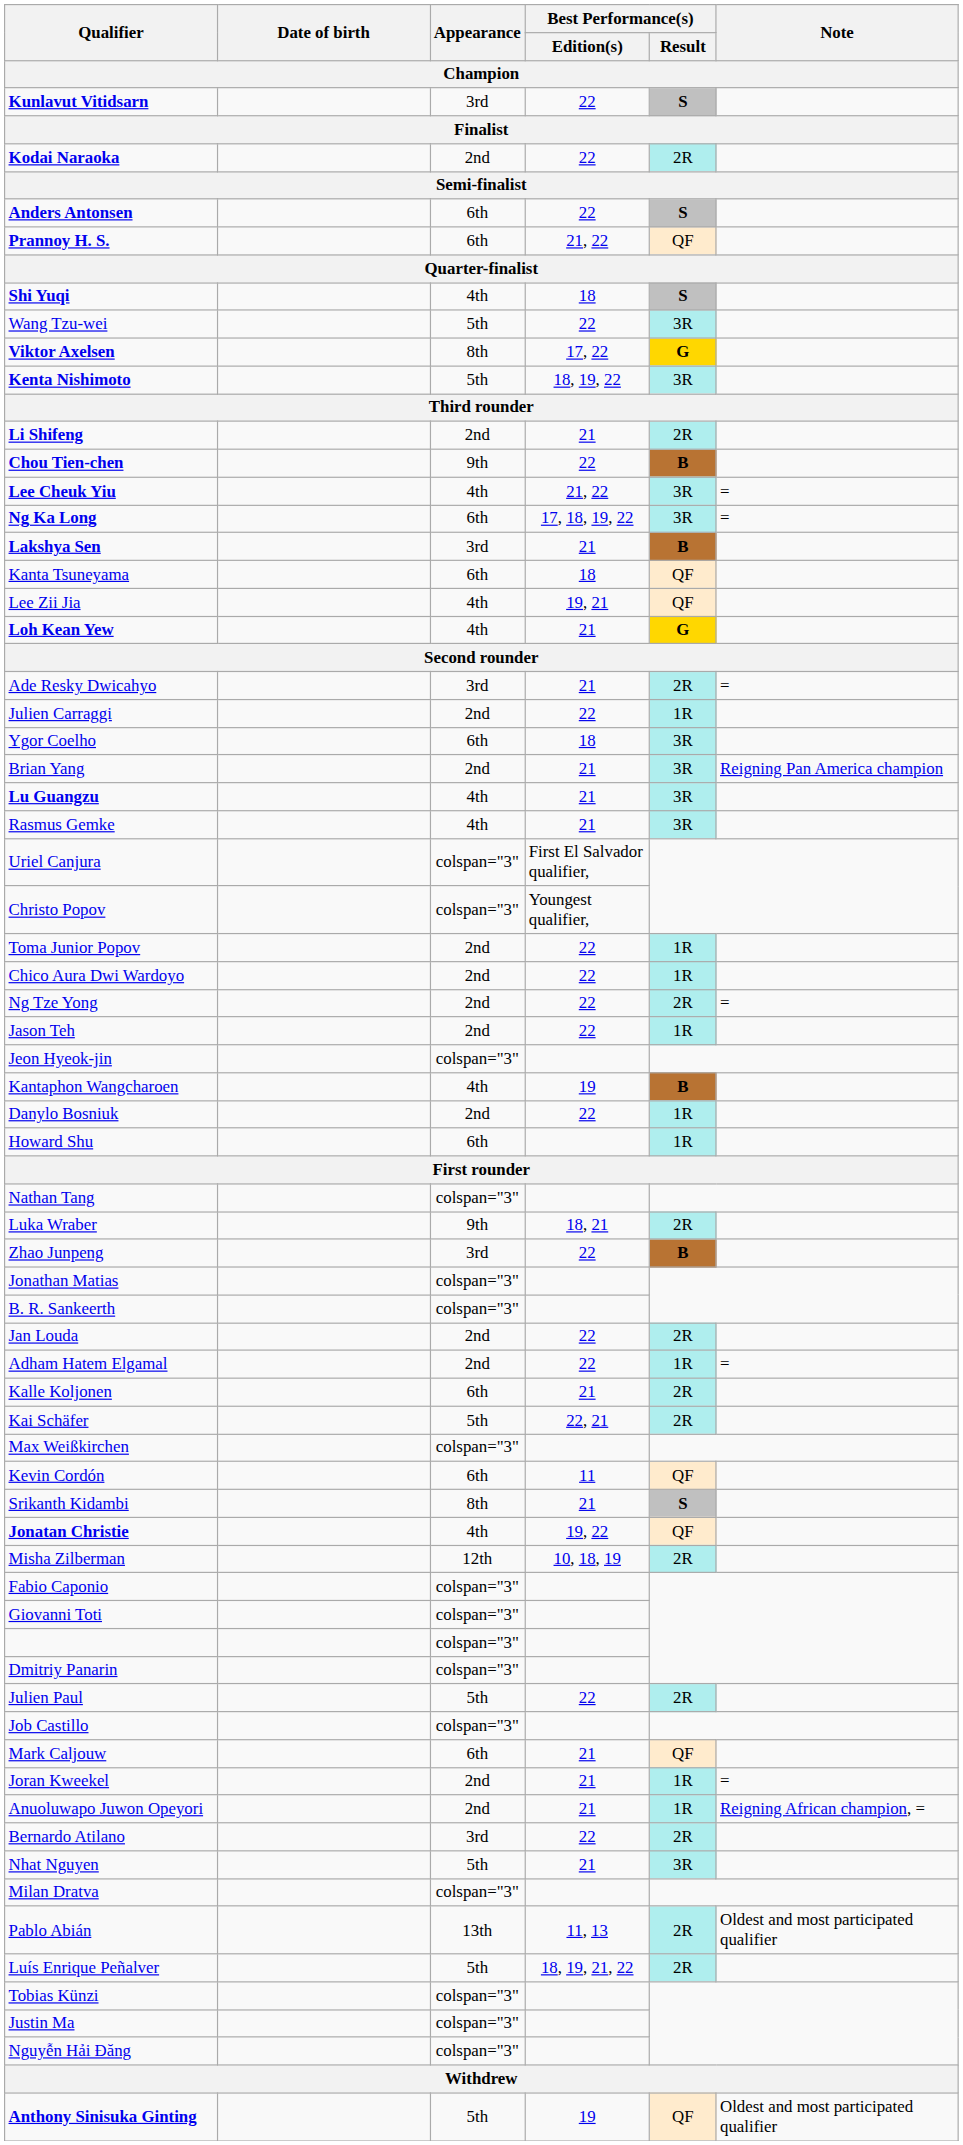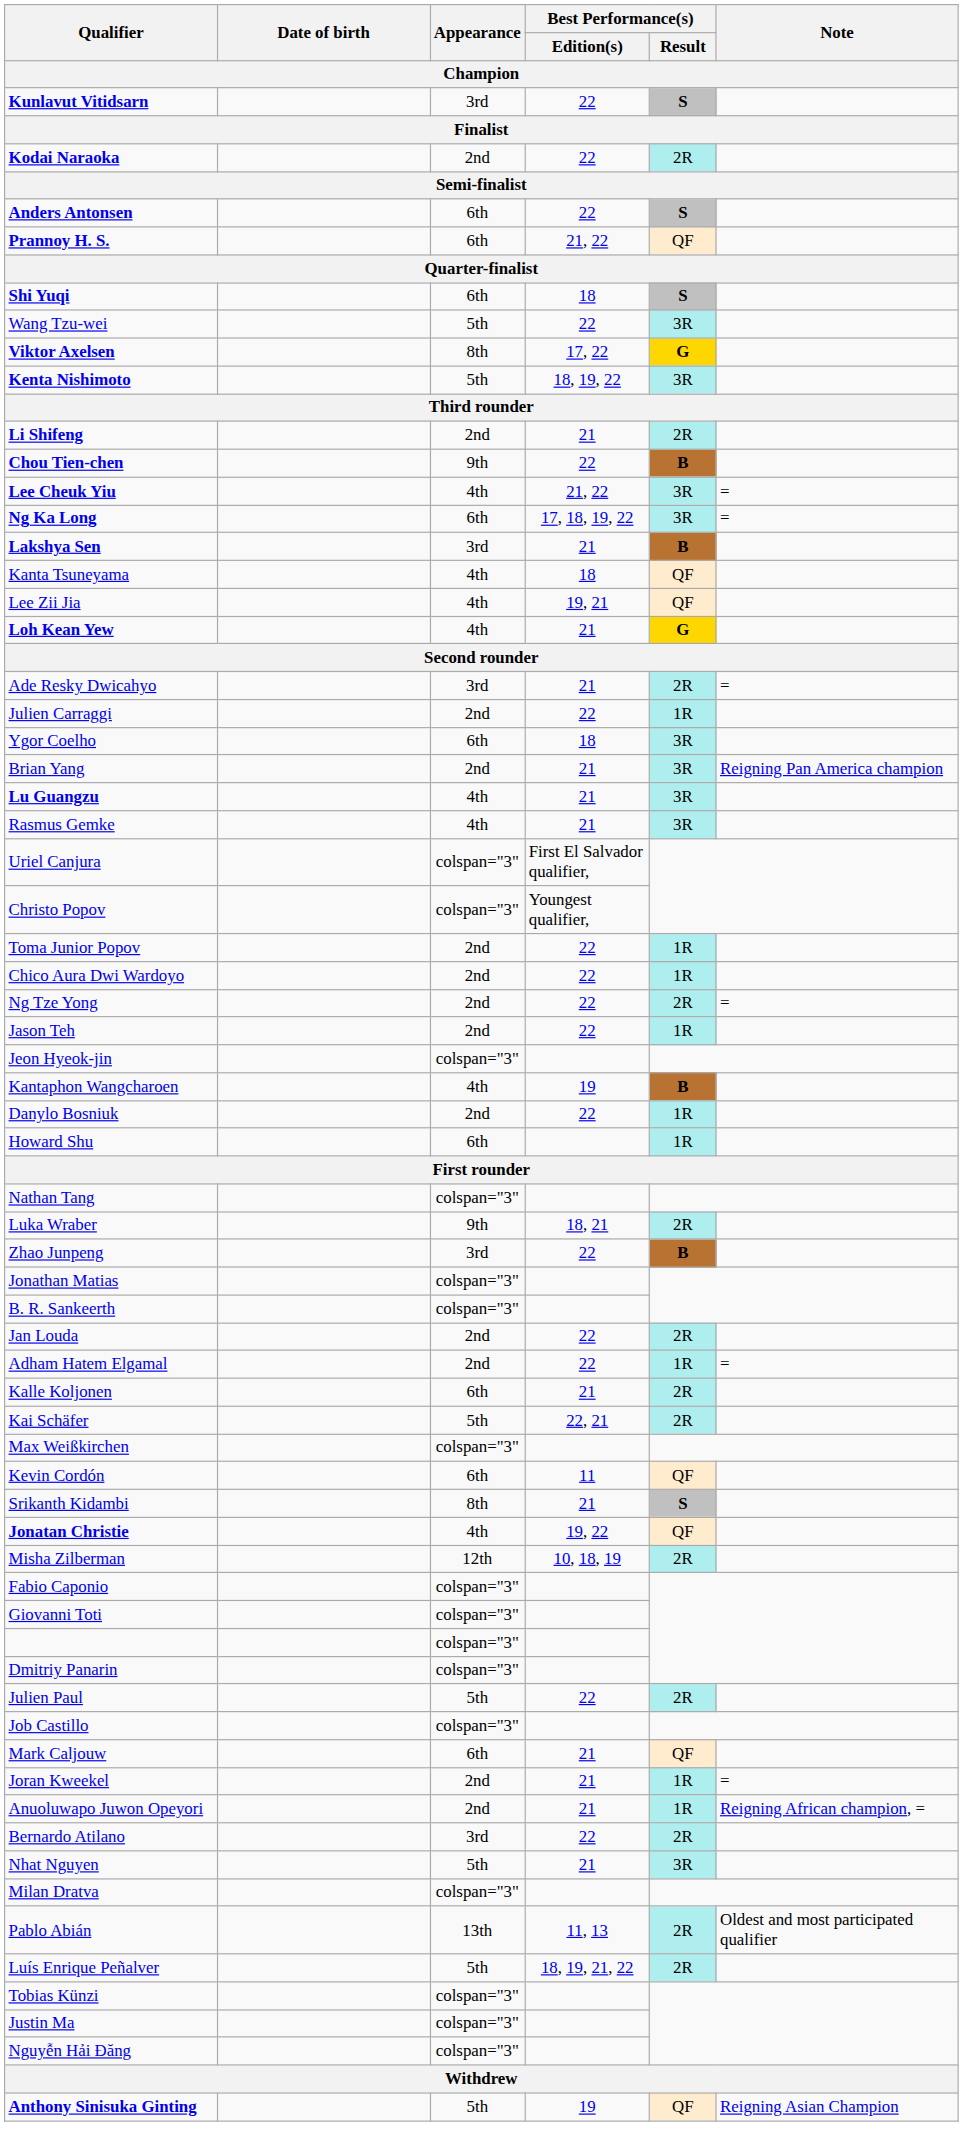(477, 296) 4th -> (477, 296) 6th
(477, 574) 6th -> (477, 574) 4th
(817, 2116) Oldest and most participated qualifier -> (809, 2106) Reigning Asian Champion
